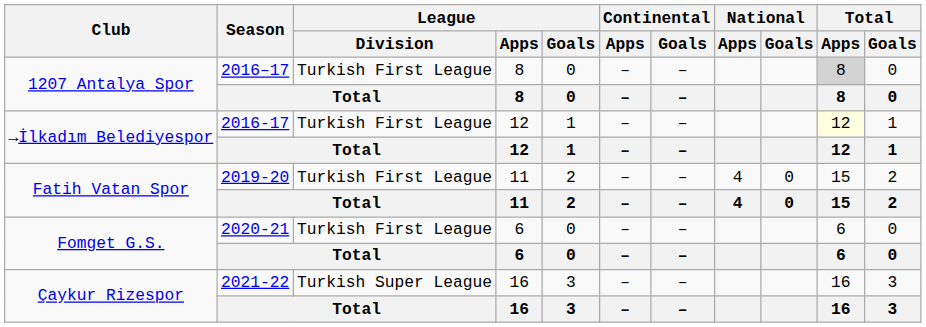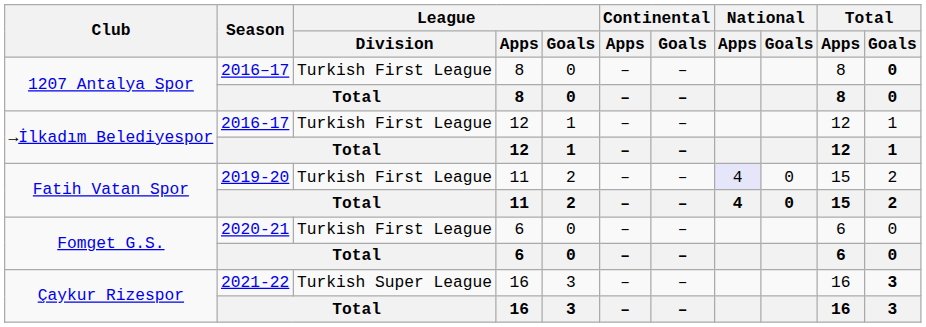(841, 71) lightgrey background -> (841, 71) no background
(892, 71) normal -> (892, 71) bold
(841, 124) lightyellow background -> (841, 124) no background
(738, 177) no background -> (738, 177) lavender background
(892, 283) normal -> (892, 283) bold
